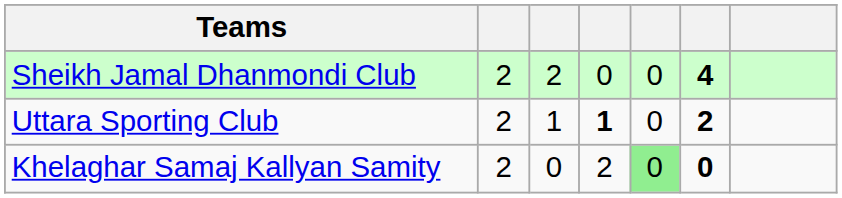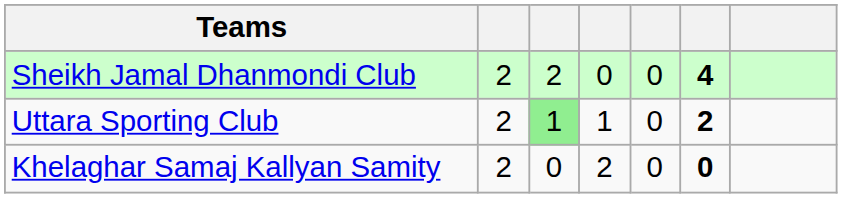(554, 121) no background -> (554, 121) lightgreen background
(604, 121) bold -> (604, 121) normal
(655, 167) lightgreen background -> (655, 167) no background
